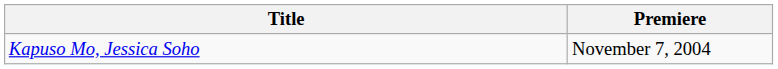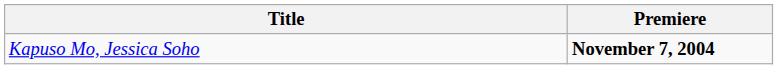(641, 48) normal -> (643, 48) bold
